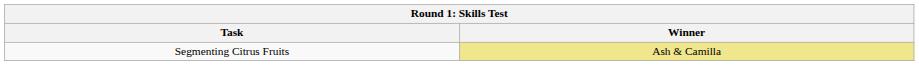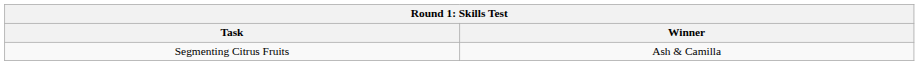(687, 51) khaki background -> (687, 51) no background
